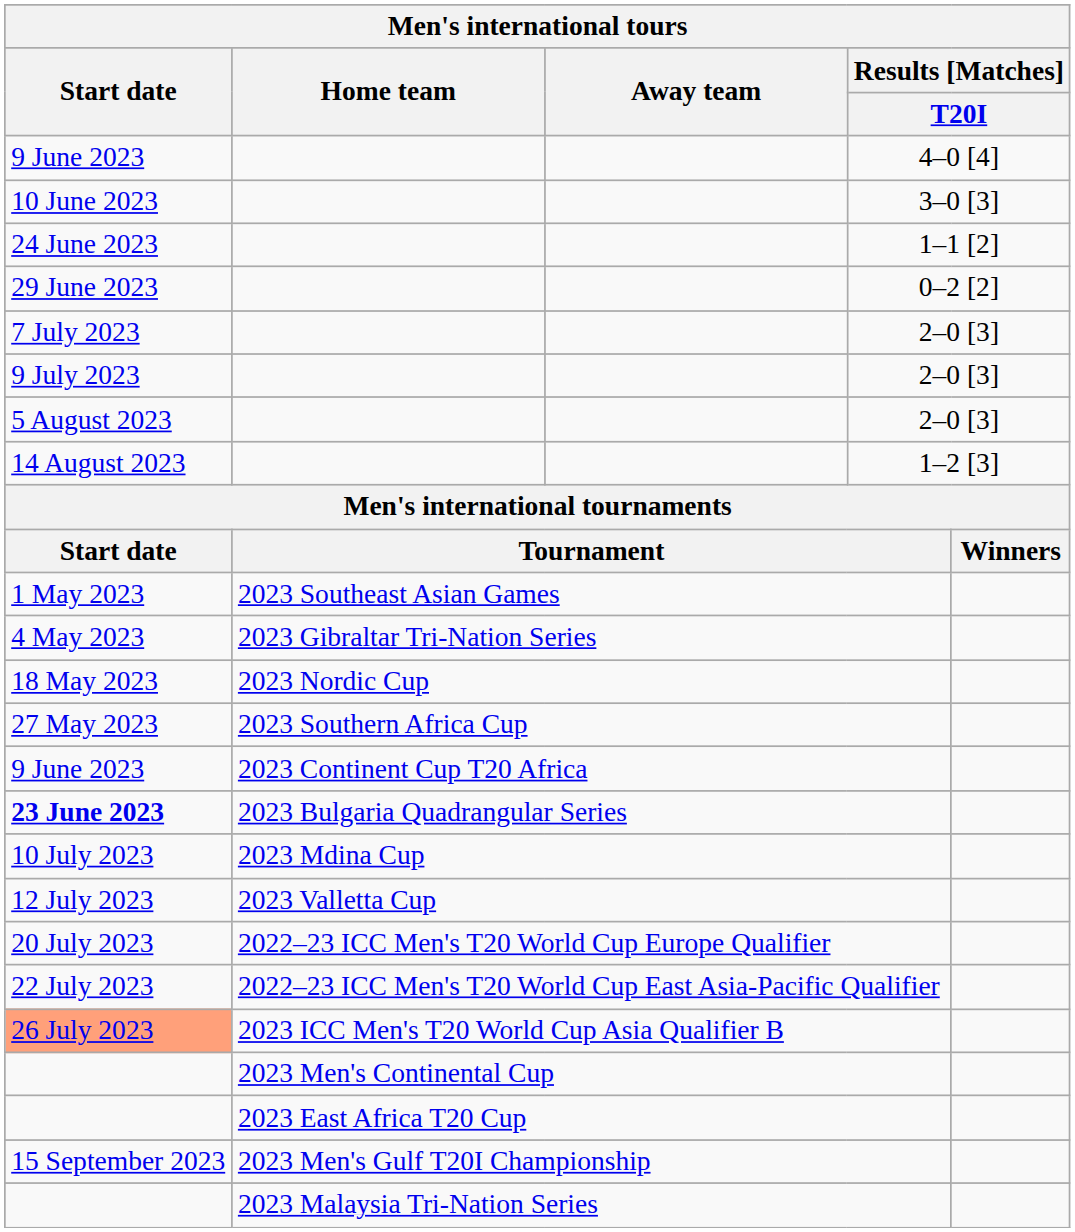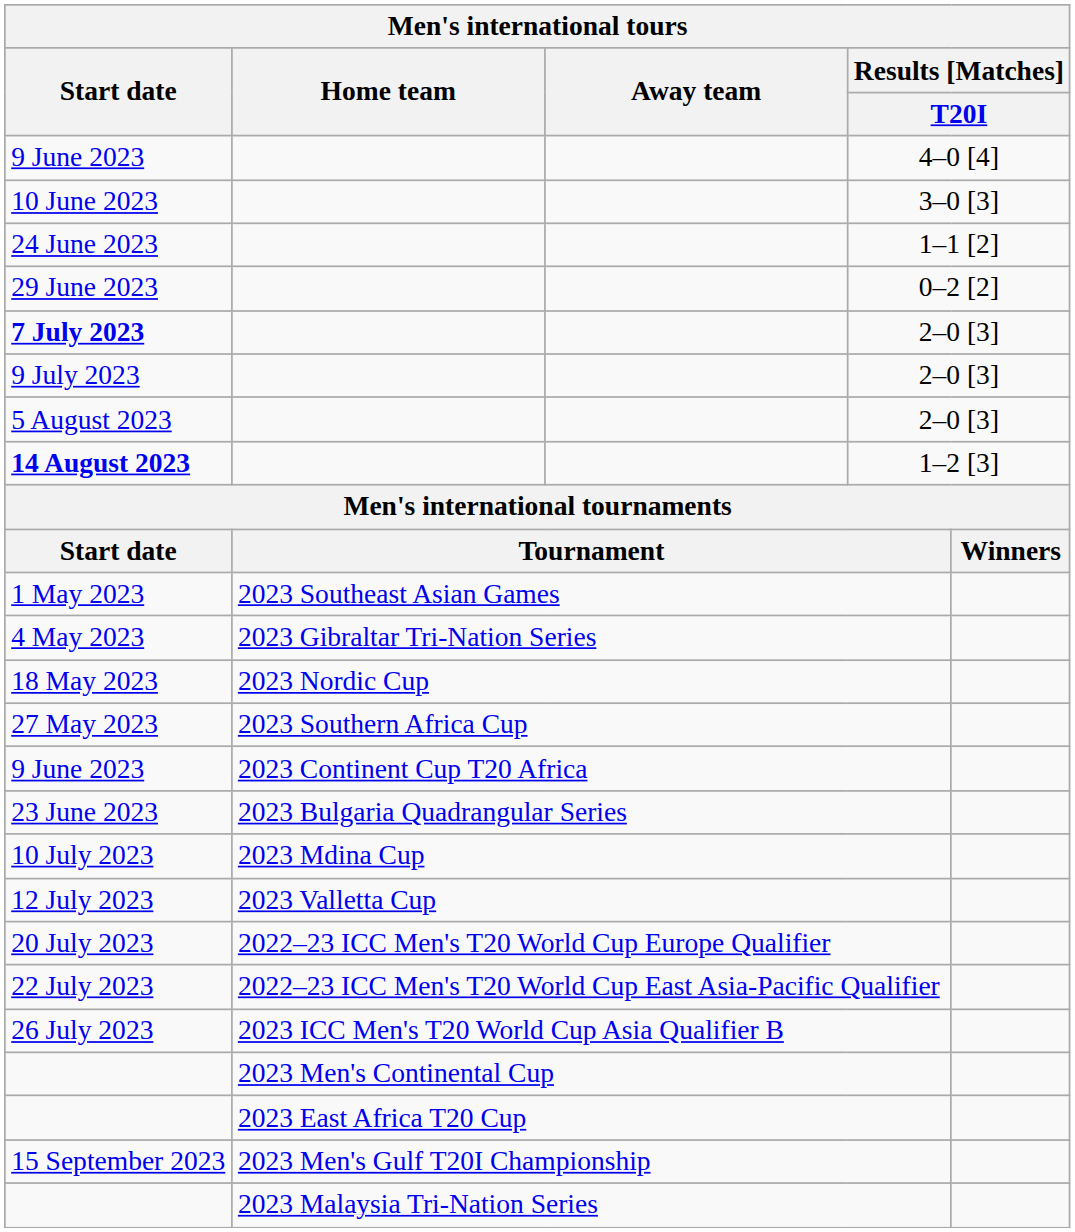(75, 331) normal -> (78, 331) bold
(98, 462) normal -> (101, 462) bold
(88, 811) bold -> (85, 811) normal
(82, 1030) lightsalmon background -> (82, 1030) no background
